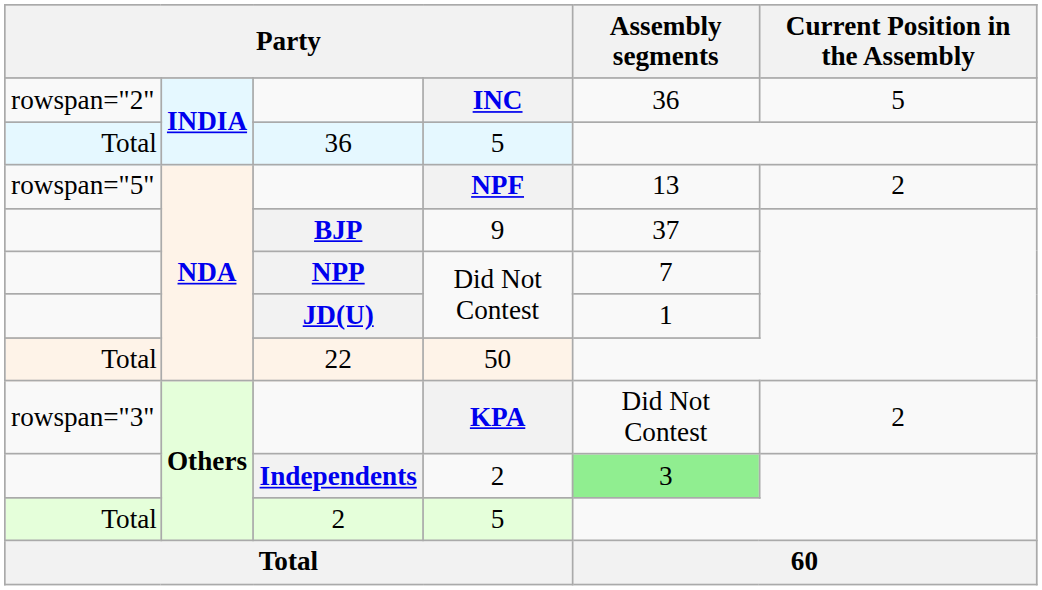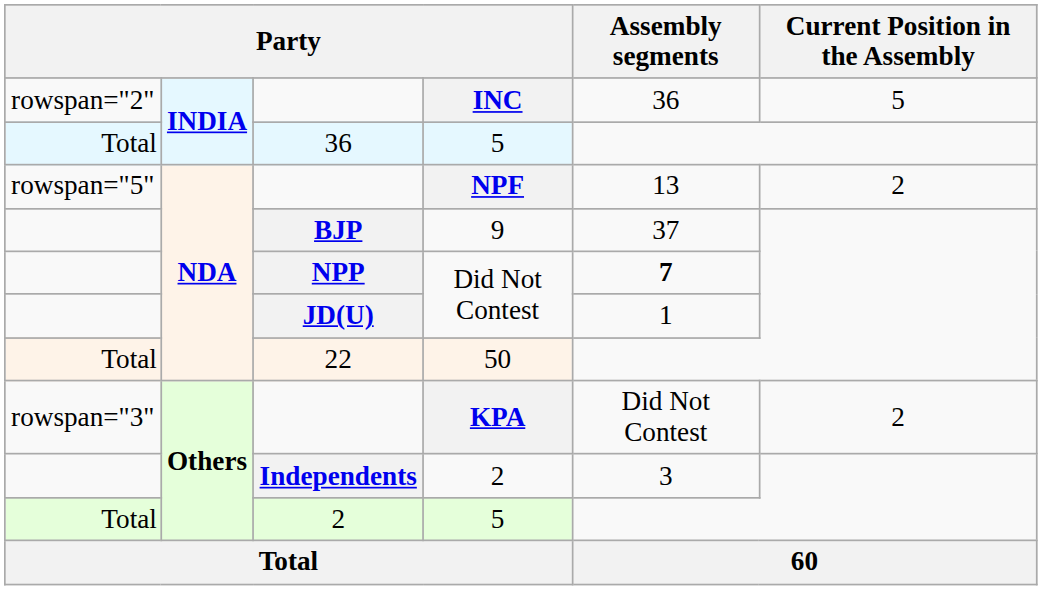(666, 272) normal -> (666, 272) bold
(666, 475) lightgreen background -> (666, 475) no background
